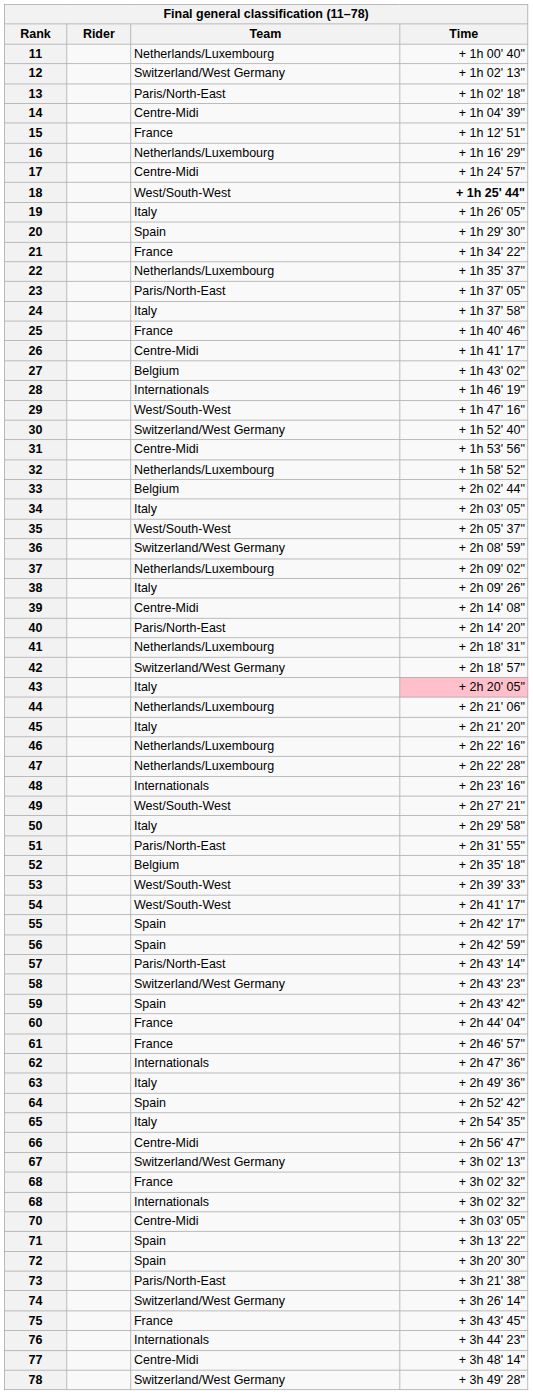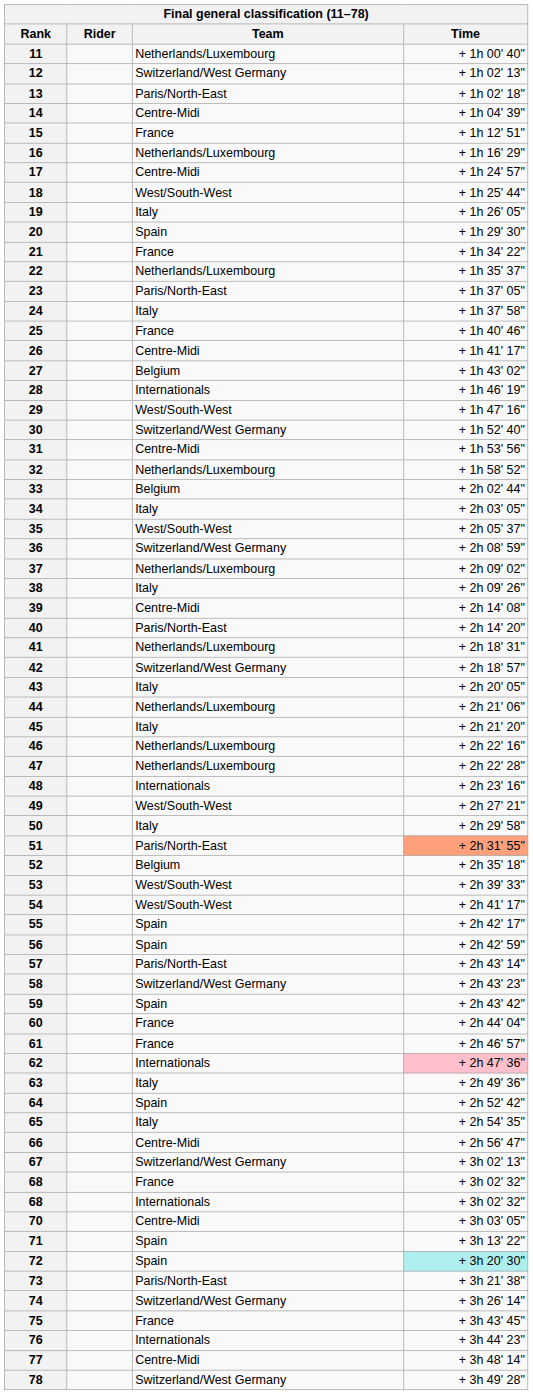(490, 192) bold -> (492, 192) normal
(492, 687) pink background -> (492, 687) no background
(492, 845) no background -> (492, 845) lightsalmon background
(492, 1063) no background -> (492, 1063) pink background
(492, 1261) no background -> (492, 1261) paleturquoise background
